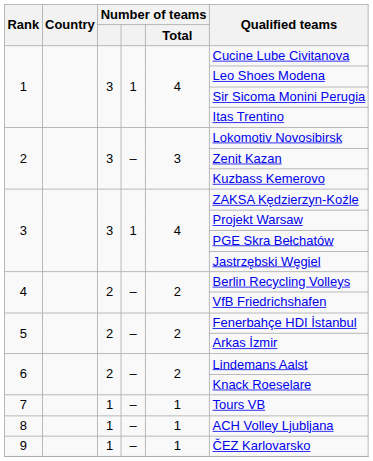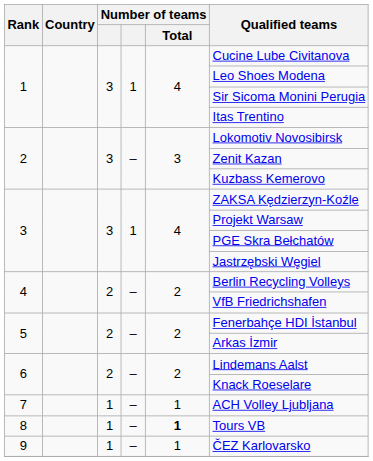(239, 405) Tours VB -> (273, 405) ACH Volley Ljubljana
(177, 425) normal -> (177, 425) bold
(273, 425) ACH Volley Ljubljana -> (239, 425) Tours VB
